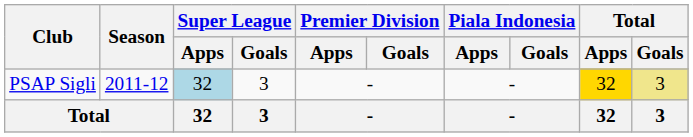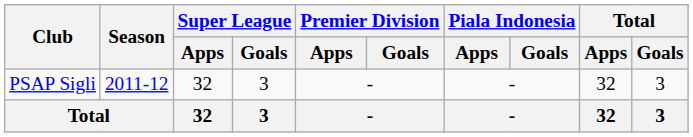(202, 84) lightblue background -> (202, 84) no background
(606, 84) gold background -> (606, 84) no background
(660, 84) khaki background -> (660, 84) no background
